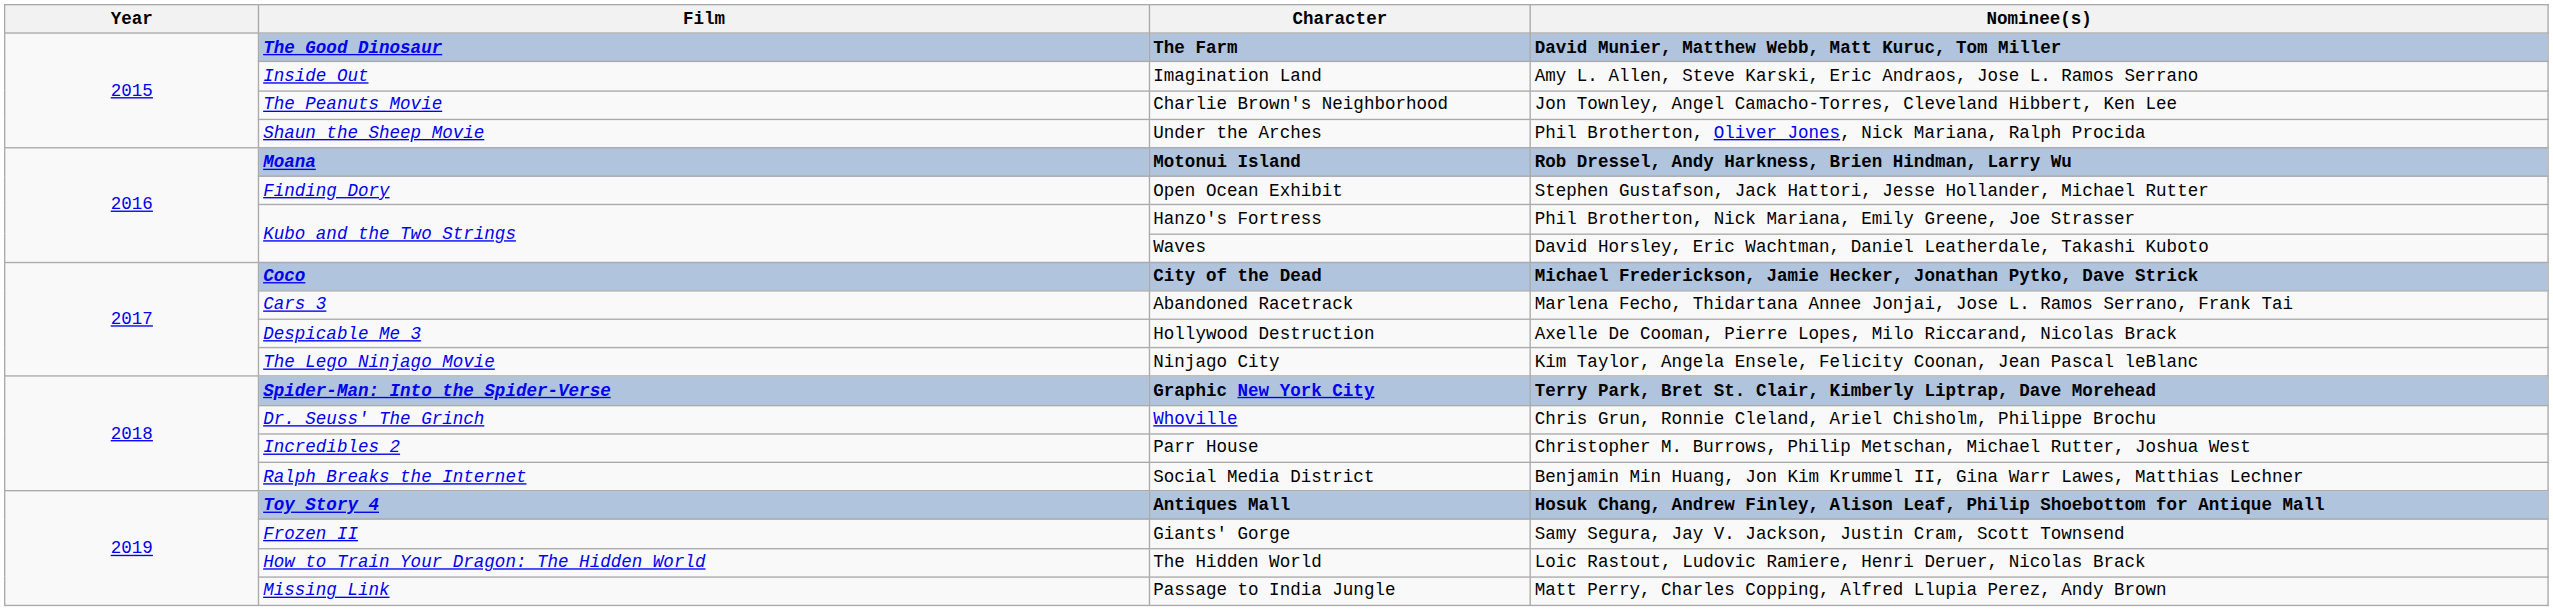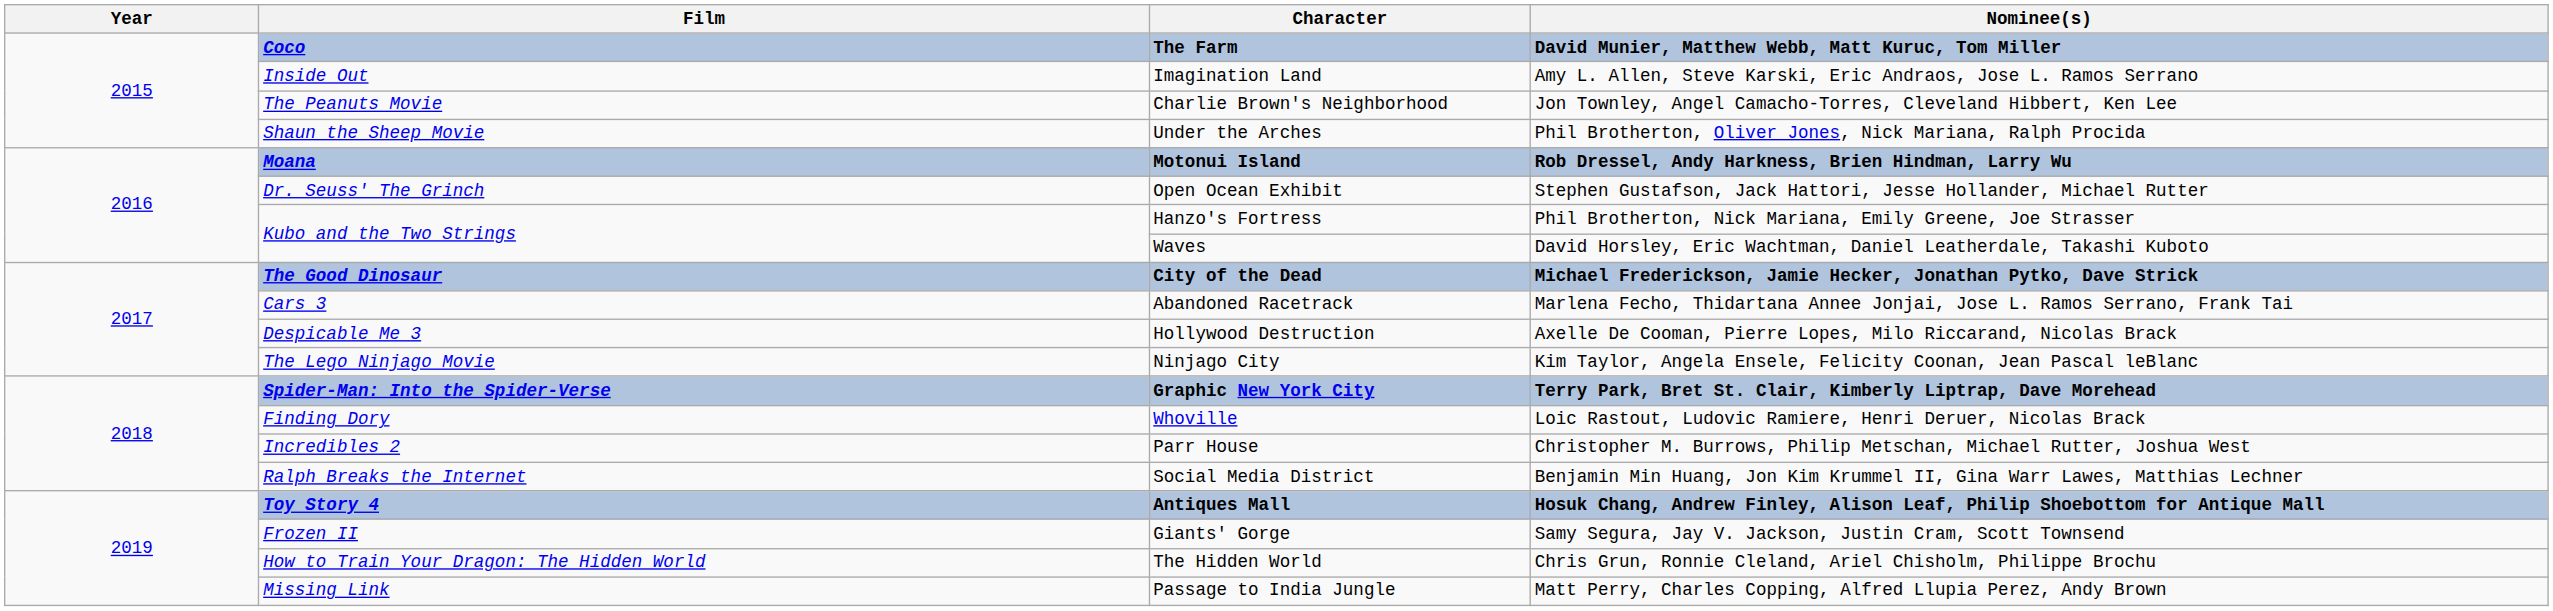(353, 48) The Good Dinosaur -> (284, 48) Coco
(326, 191) Finding Dory -> (374, 191) Dr. Seuss' The Grinch
(284, 276) Coco -> (353, 276) The Good Dinosaur
(374, 419) Dr. Seuss' The Grinch -> (326, 419) Finding Dory
(1845, 419) Chris Grun, Ronnie Cleland, Ariel Chisholm, Philippe Brochu -> (1840, 419) Loic Rastout, Ludovic Ramiere, Henri Deruer, Nicolas Brack
(1840, 562) Loic Rastout, Ludovic Ramiere, Henri Deruer, Nicolas Brack -> (1845, 562) Chris Grun, Ronnie Cleland, Ariel Chisholm, Philippe Brochu
